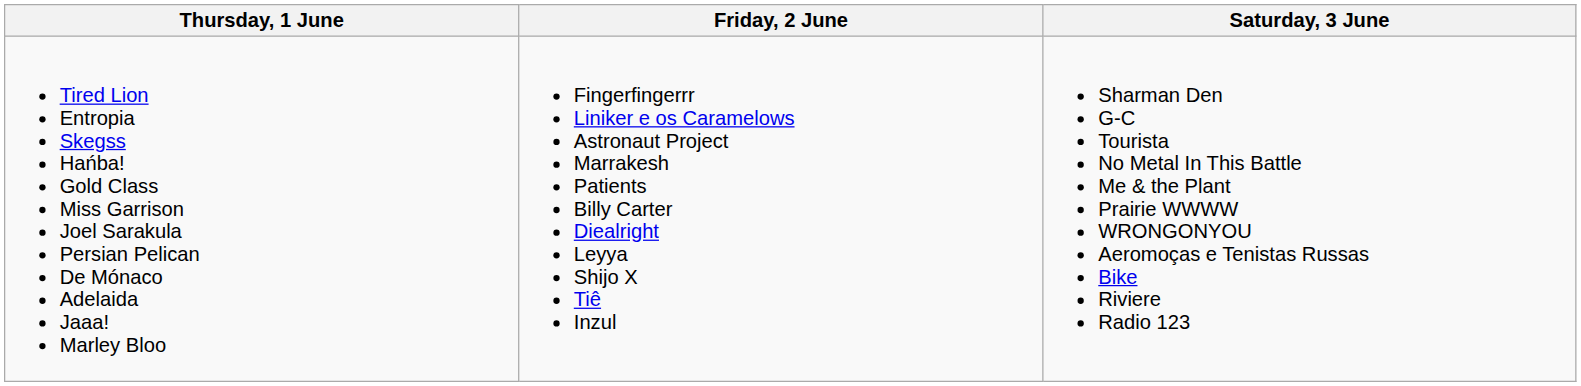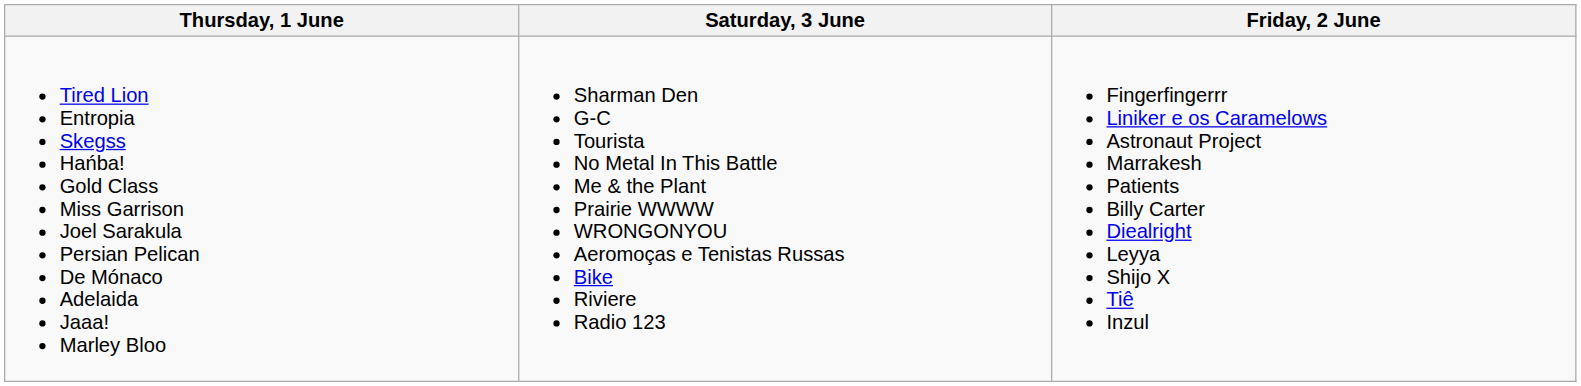columns swapped: (781, 20) <-> (1310, 20)
